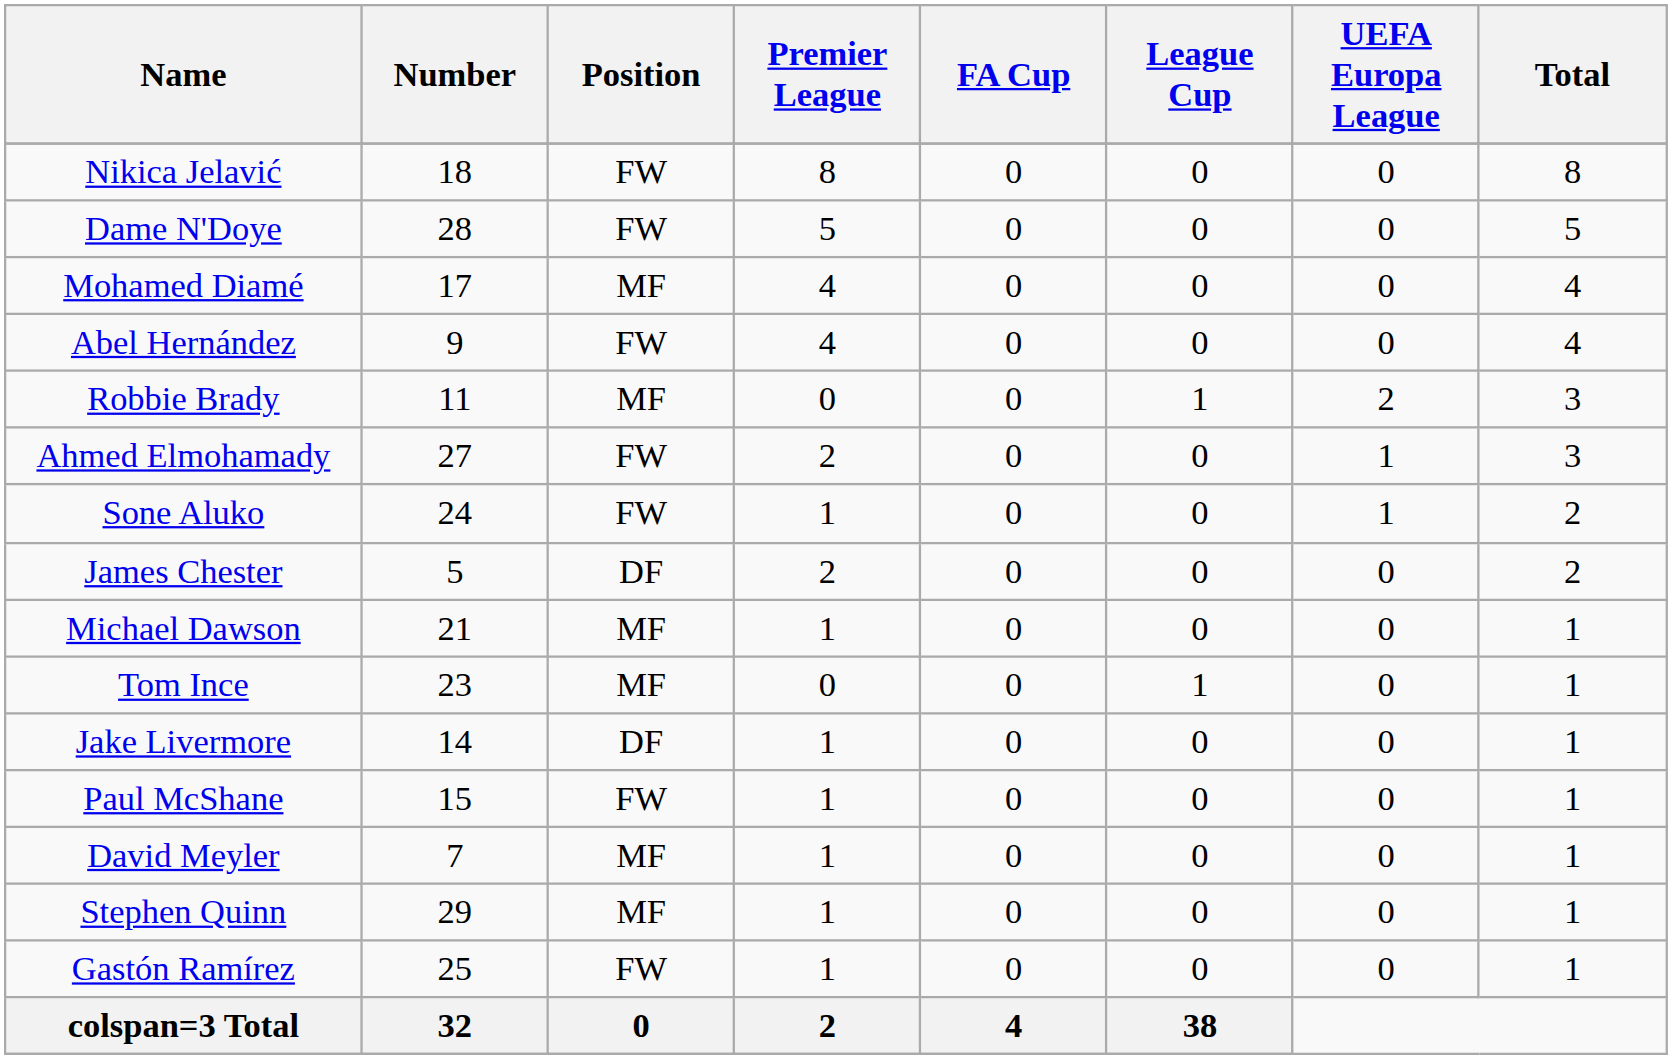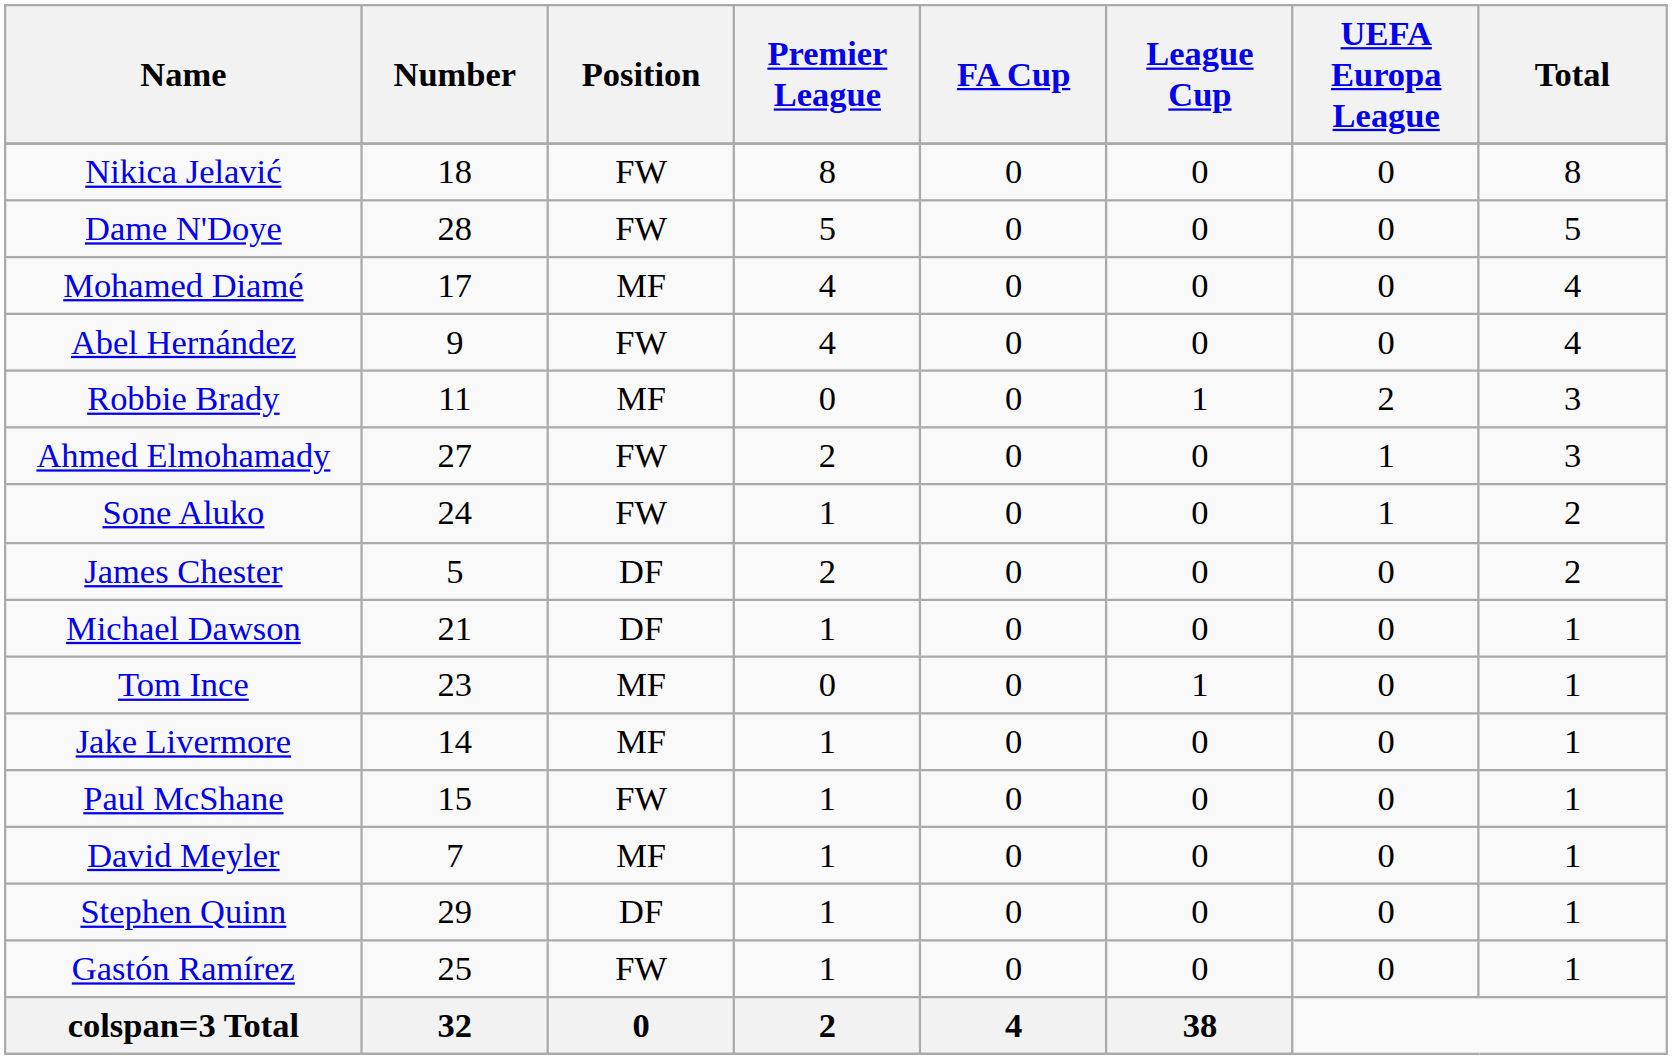(641, 626) MF -> (641, 626) DF
(641, 740) DF -> (641, 740) MF
(641, 911) MF -> (641, 911) DF
